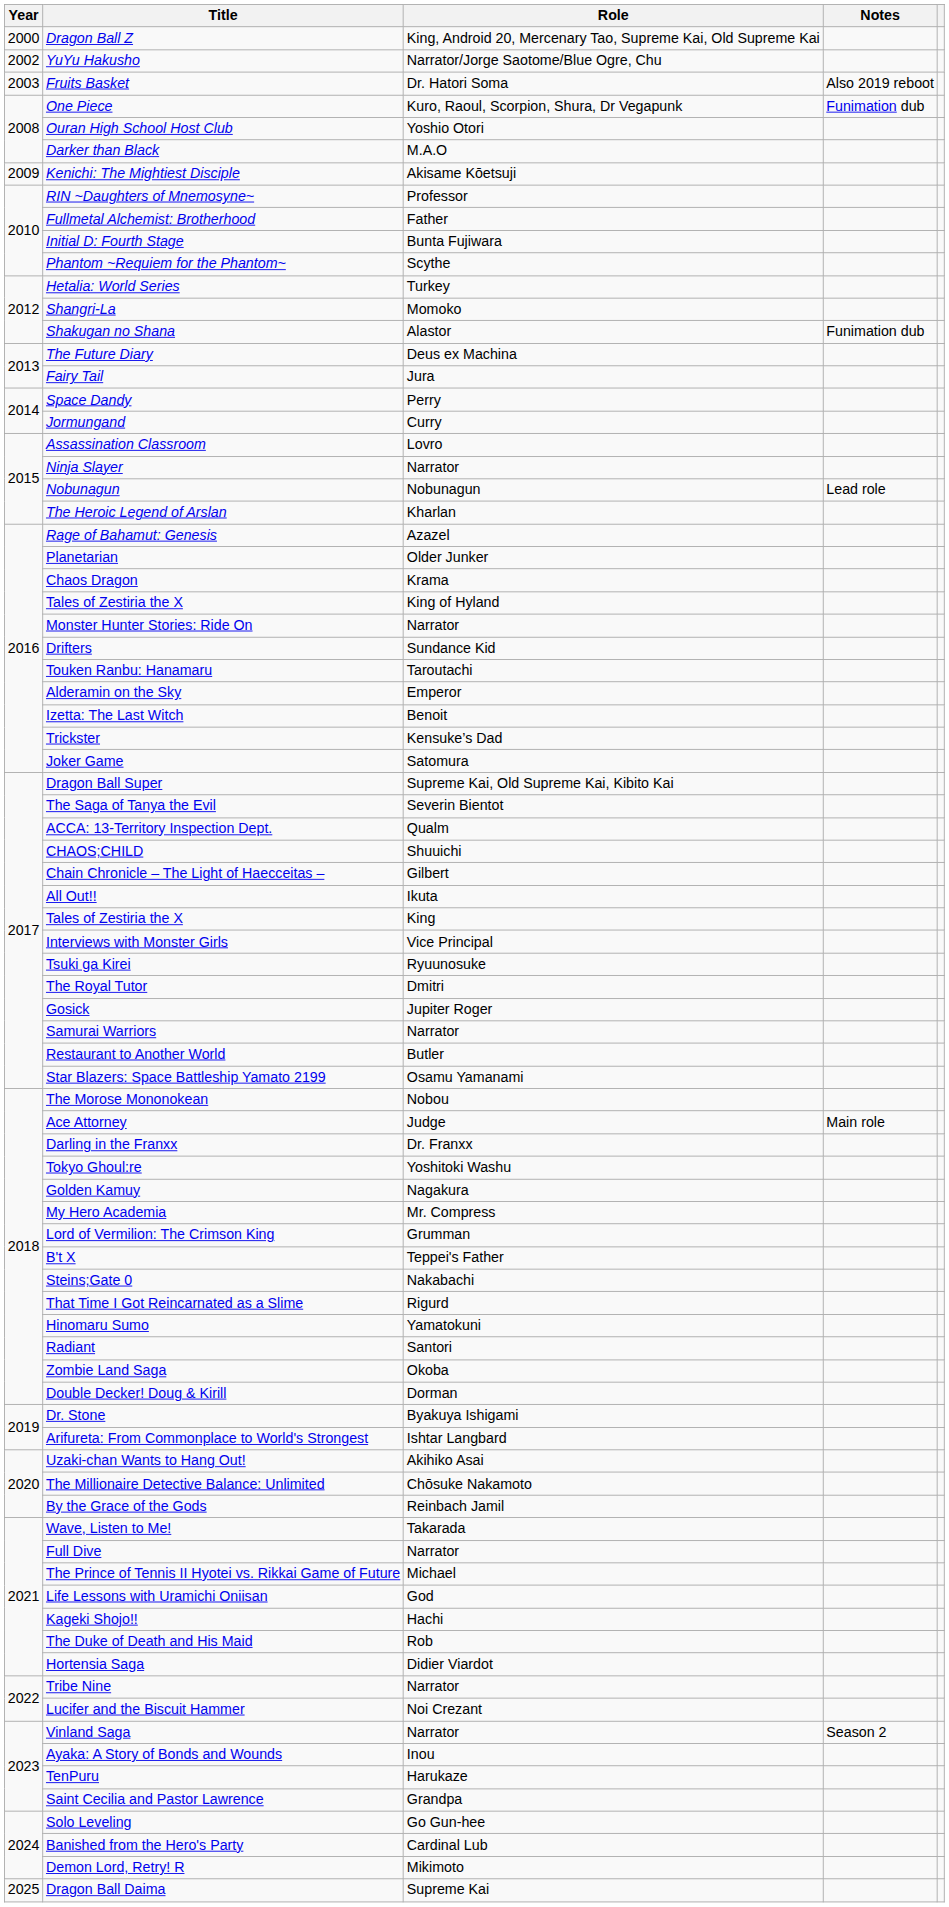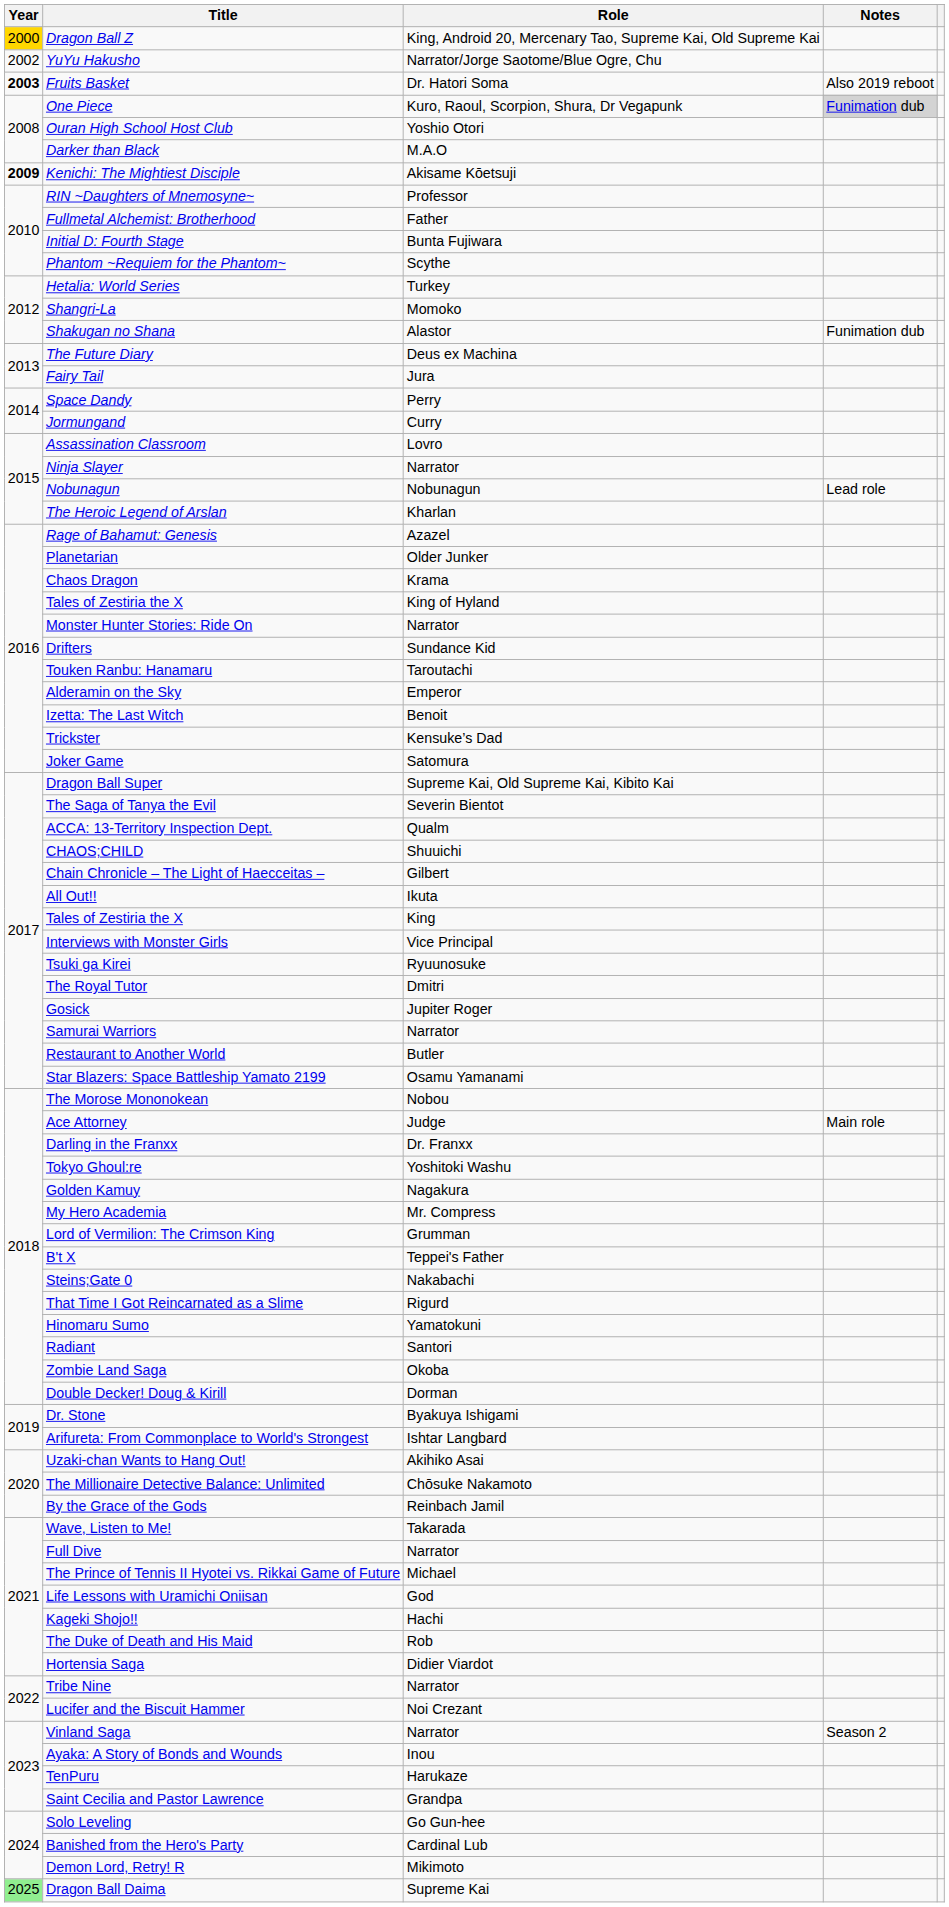(24, 38) no background -> (24, 38) gold background
(24, 83) normal -> (24, 83) bold
(875, 106) no background -> (875, 106) lightgrey background
(24, 173) normal -> (24, 173) bold
(24, 1890) no background -> (24, 1890) lightgreen background
